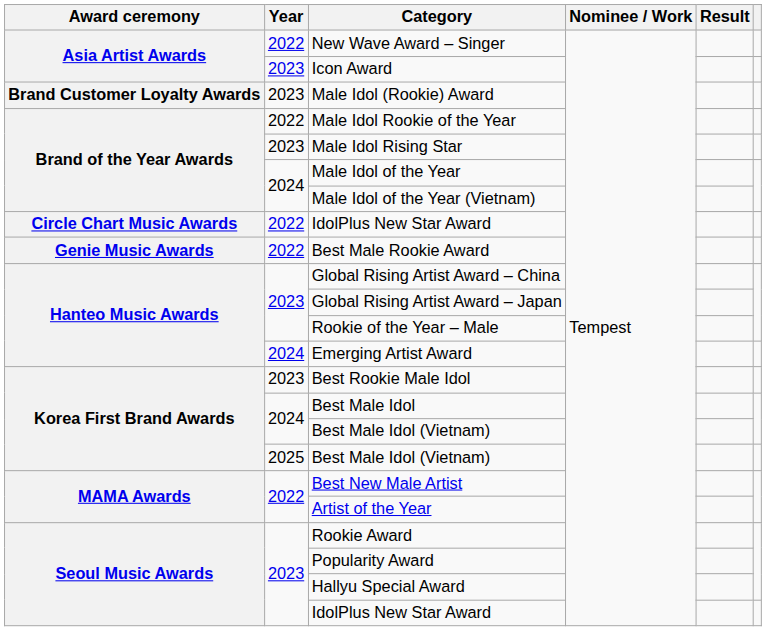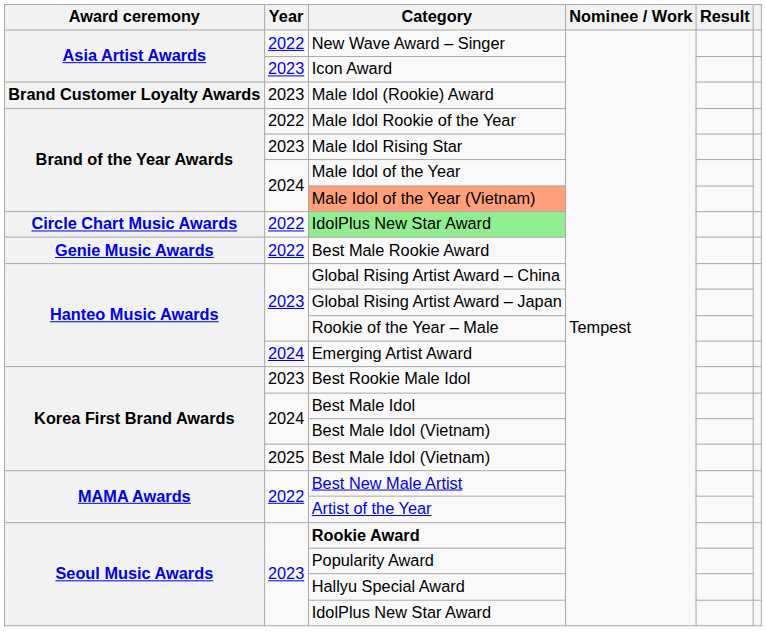(424, 198) no background -> (424, 198) lightsalmon background
(401, 224) no background -> (401, 224) lightgreen background
(362, 535) normal -> (366, 535) bold
